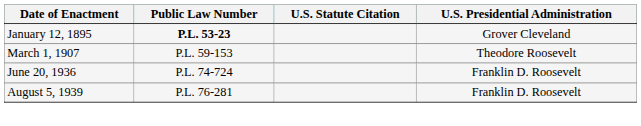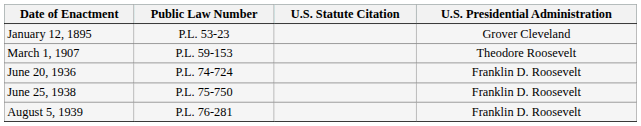(204, 33) bold -> (204, 33) normal
+ row: (42, 92)
